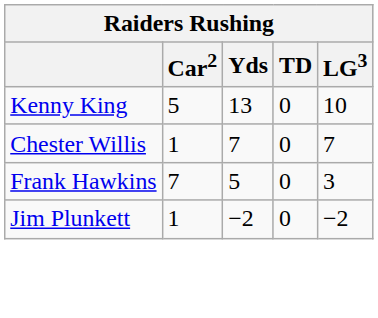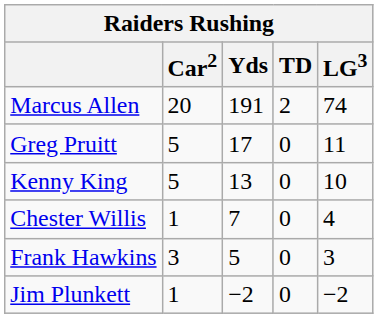+ row: (75, 105)
+ row: (64, 143)
(329, 143) 7 -> (329, 218) 4
(174, 181) 7 -> (174, 256) 3
